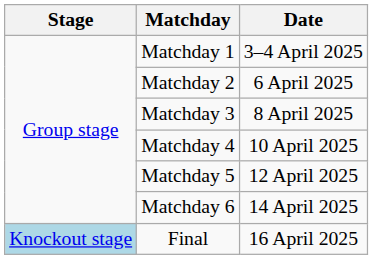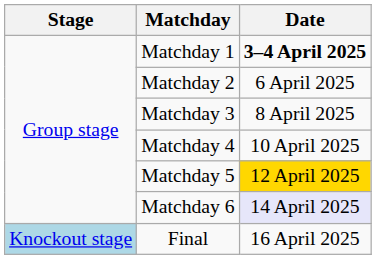(303, 51) normal -> (305, 51) bold
(303, 176) no background -> (305, 176) gold background
(303, 207) no background -> (305, 207) lavender background
